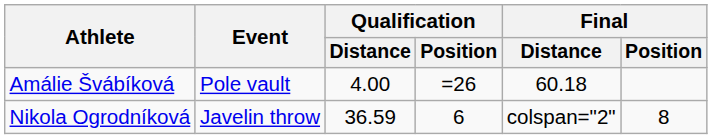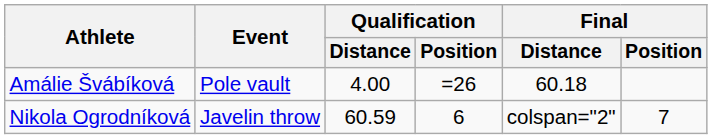(370, 117) 36.59 -> (370, 117) 60.59
(664, 117) 8 -> (664, 117) 7
